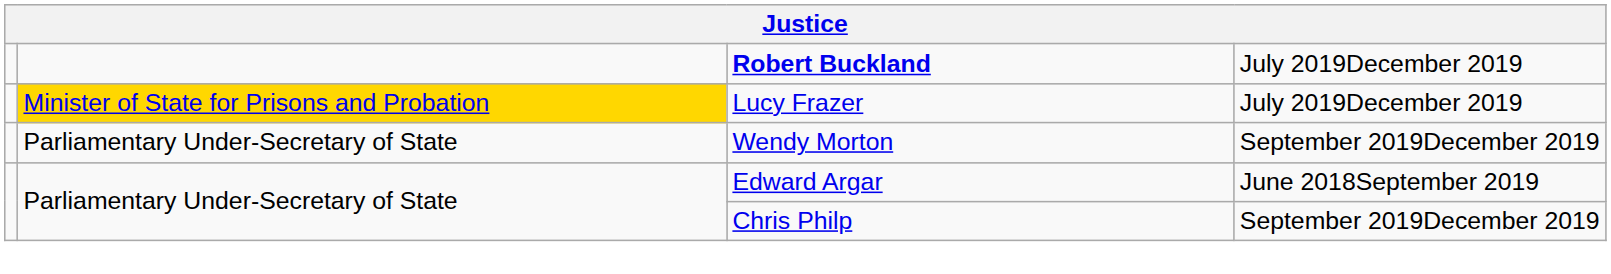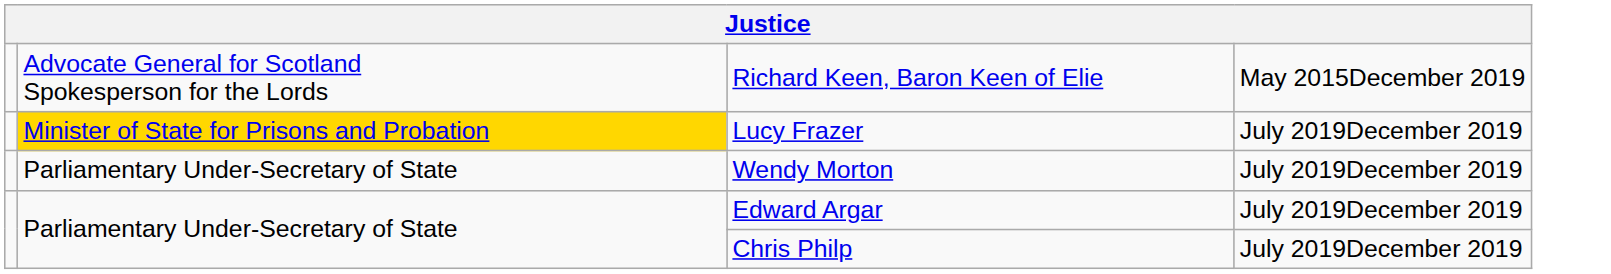- row: (832, 63)
+ row: (918, 77)
(1420, 142) September 2019December 2019 -> (1381, 170) July 2019December 2019
(1389, 181) June 2018September 2019 -> (1381, 209) July 2019December 2019
(1420, 220) September 2019December 2019 -> (1381, 248) July 2019December 2019
